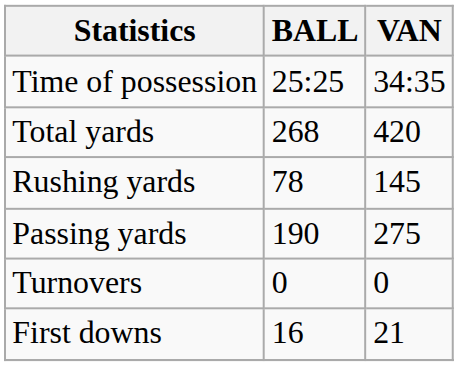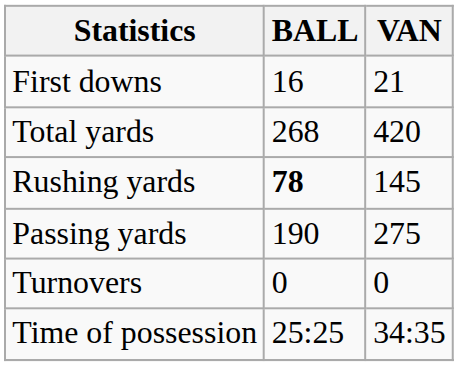rows swapped: (87, 333) <-> (135, 81)
(288, 182) normal -> (288, 182) bold
